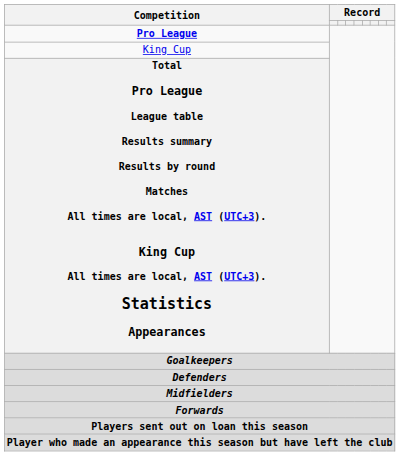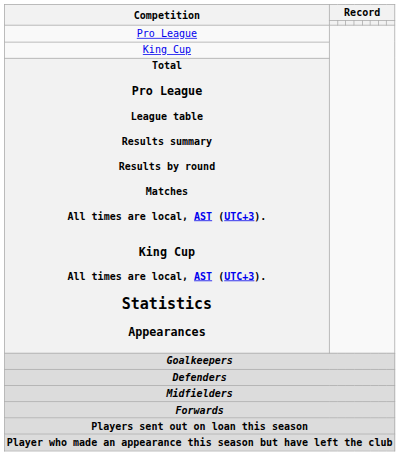(167, 34) bold -> (167, 34) normal
